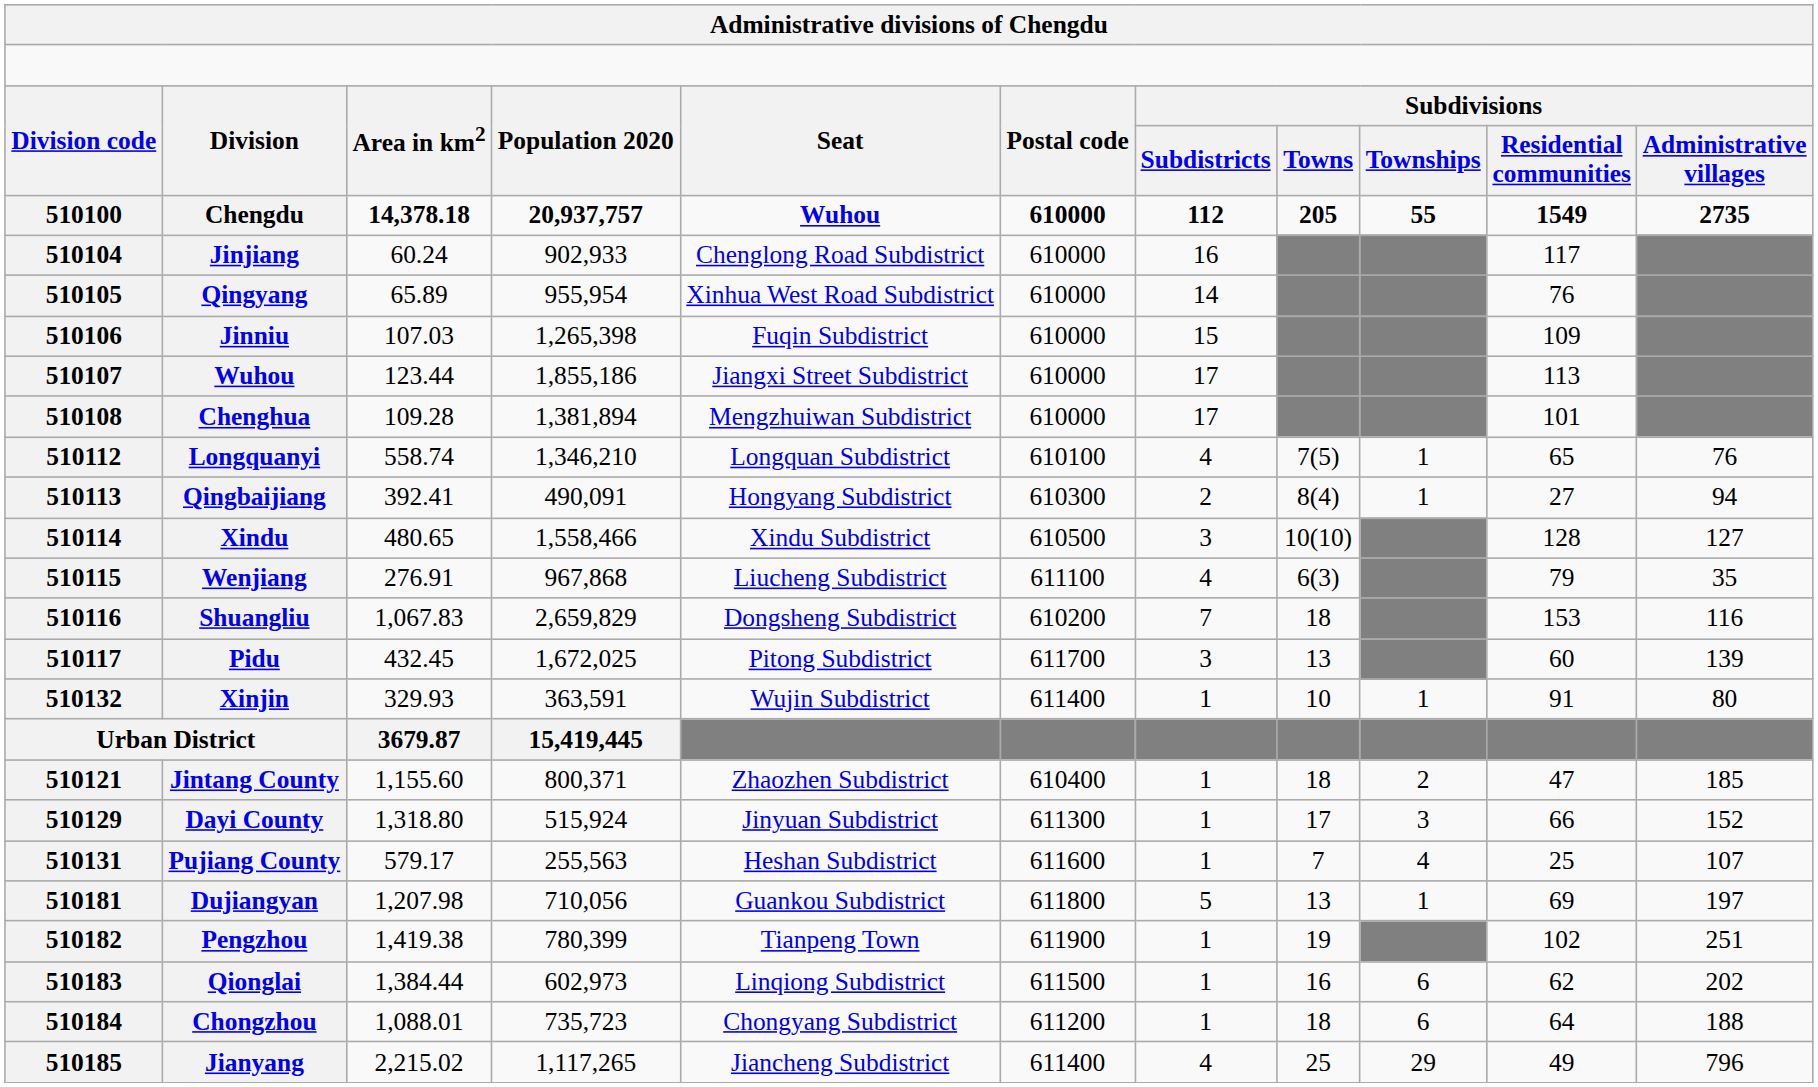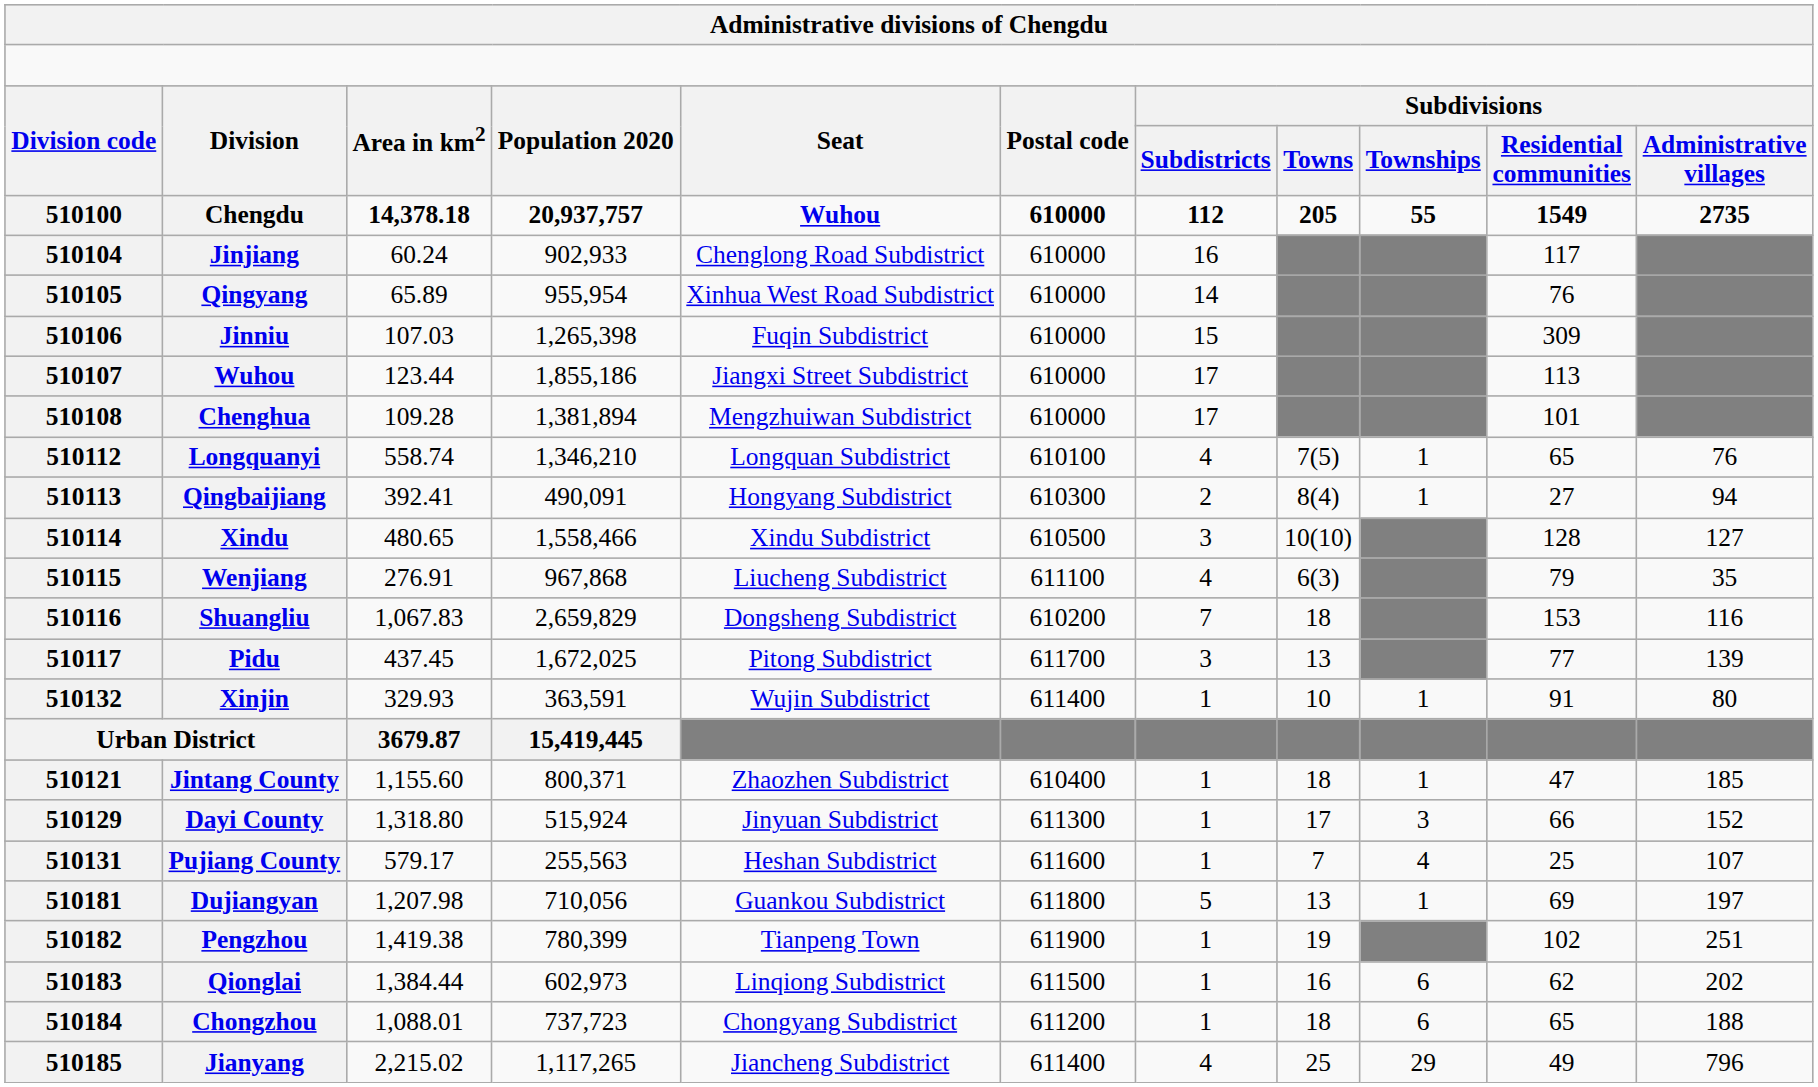(1562, 335) 109 -> (1562, 335) 309
(419, 658) 432.45 -> (419, 658) 437.45
(1562, 658) 60 -> (1562, 658) 77
(1423, 779) 2 -> (1423, 779) 1
(586, 1021) 735,723 -> (586, 1021) 737,723
(1562, 1021) 64 -> (1562, 1021) 65
